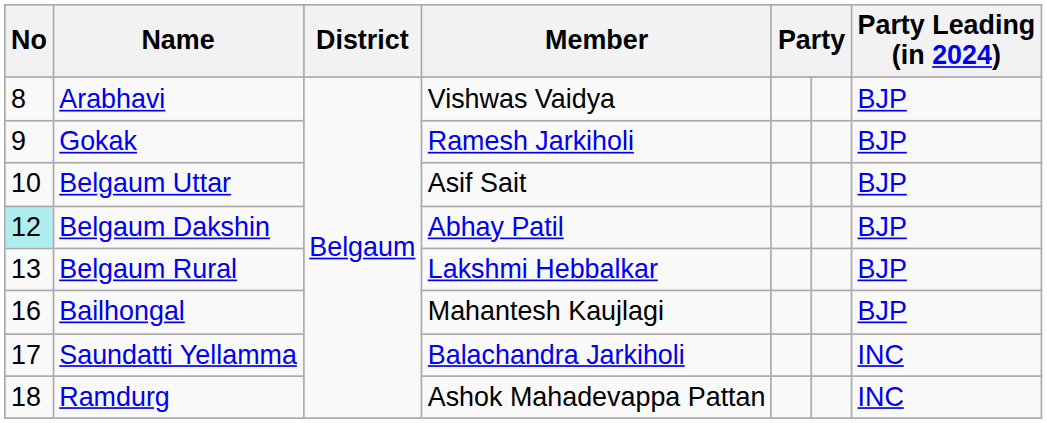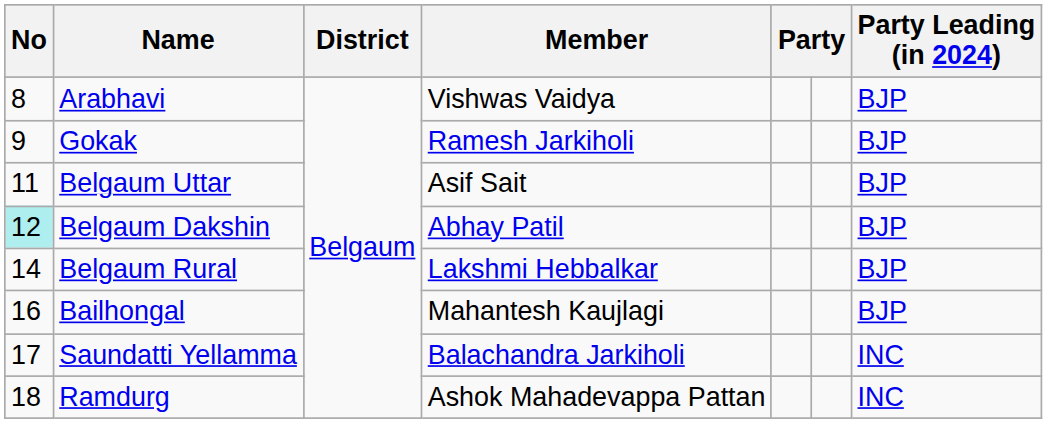(26, 183) 10 -> (25, 183) 11
(26, 269) 13 -> (26, 269) 14
